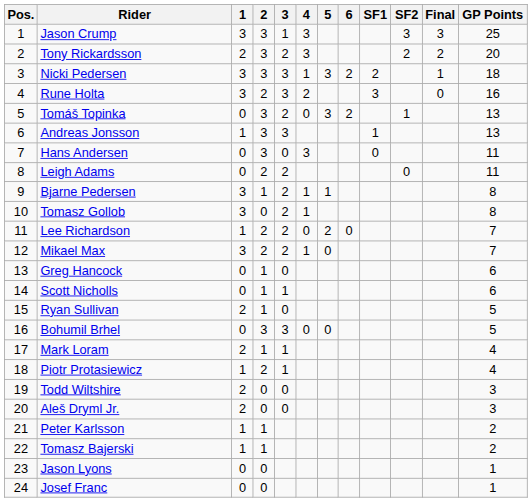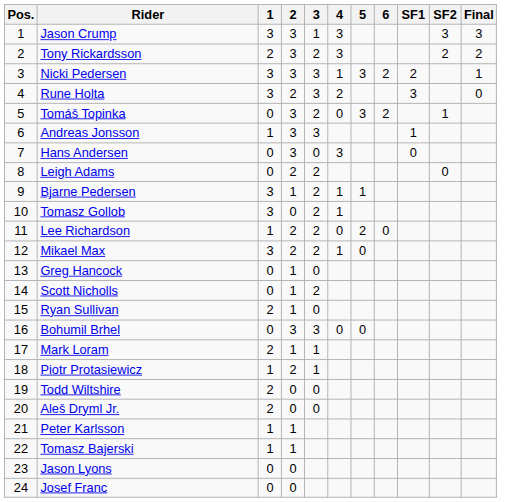- column: (493, 14)
(285, 290) 1 -> (316, 290) 2
